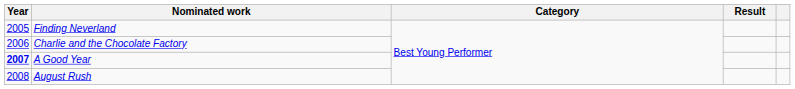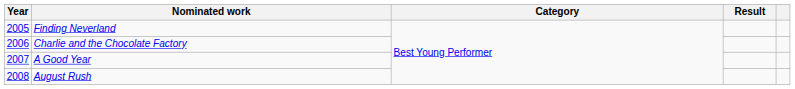(18, 60) bold -> (18, 60) normal
